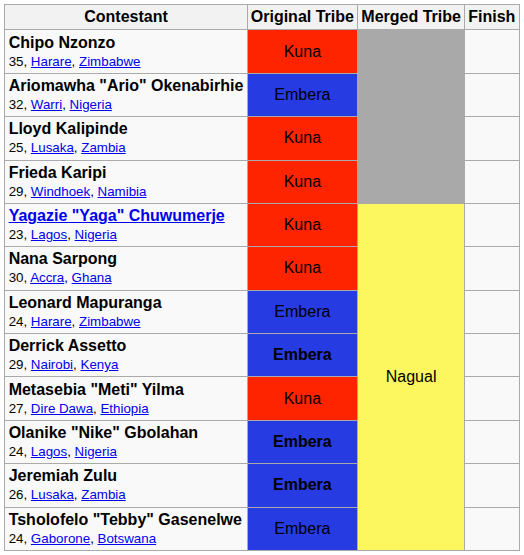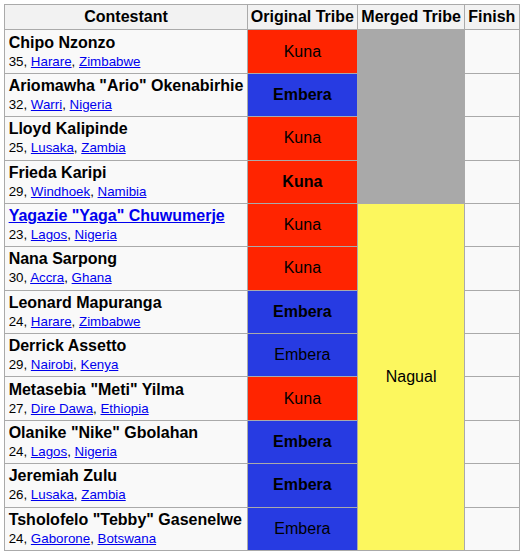(302, 94) normal -> (302, 94) bold
(302, 181) normal -> (302, 181) bold
(302, 311) normal -> (302, 311) bold
(302, 355) bold -> (302, 355) normal
